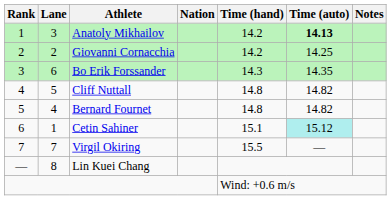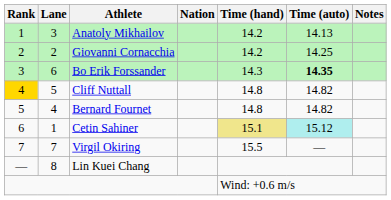(319, 33) bold -> (319, 33) normal
(319, 71) normal -> (319, 71) bold
(21, 90) no background -> (21, 90) gold background
(252, 128) no background -> (252, 128) khaki background
